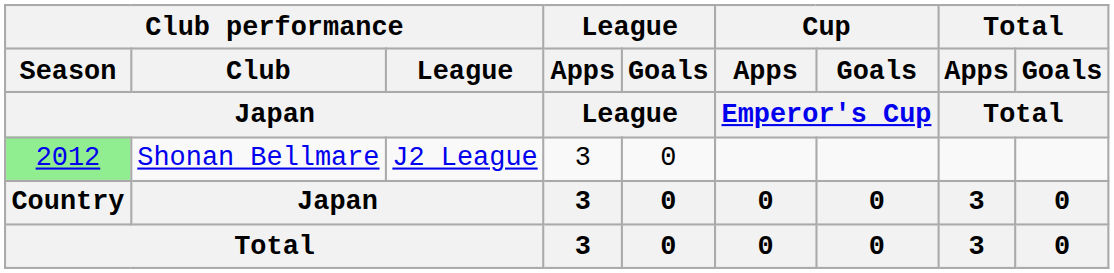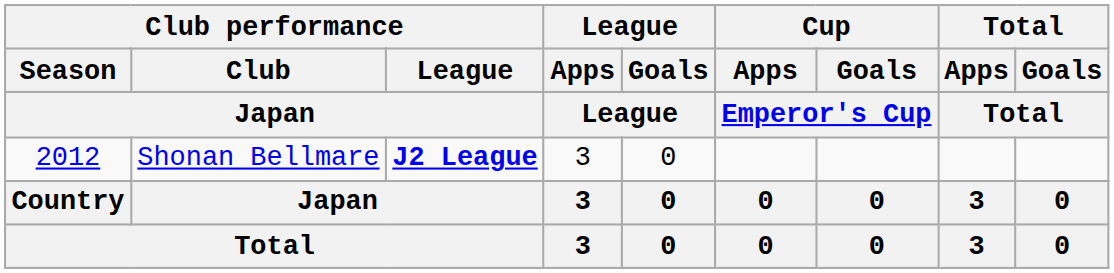(68, 159) lightgreen background -> (68, 159) no background
(465, 159) normal -> (465, 159) bold
